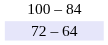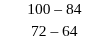(54, 30) lavender background -> (54, 30) no background
